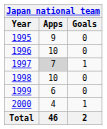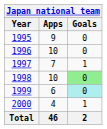(53, 64) lightgrey background -> (53, 64) no background
(85, 78) no background -> (85, 78) lightgreen background
(85, 91) no background -> (85, 91) paleturquoise background
